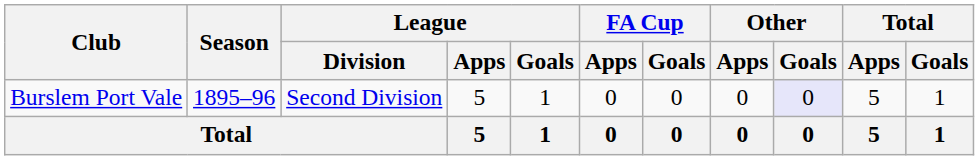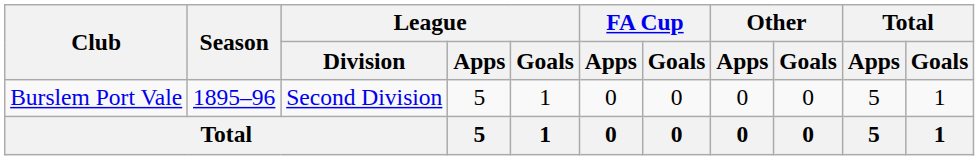(808, 97) lavender background -> (808, 97) no background
